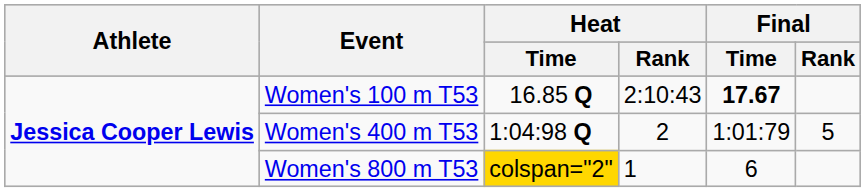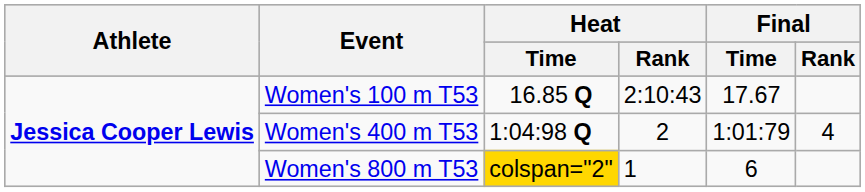(751, 95) bold -> (751, 95) normal
(828, 132) 5 -> (828, 132) 4
